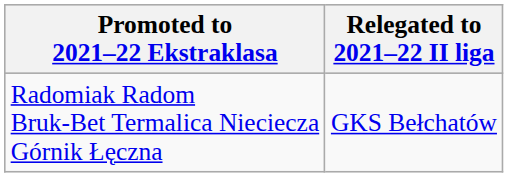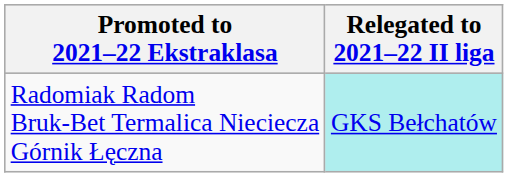(414, 122) no background -> (414, 122) paleturquoise background
